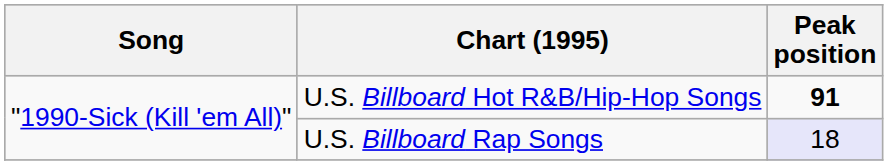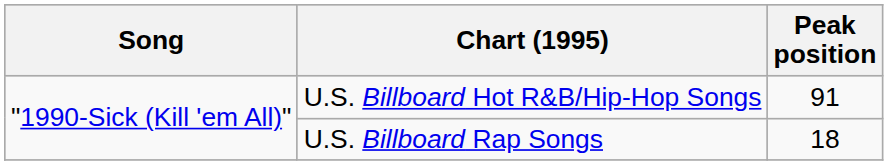(825, 97) bold -> (825, 97) normal
(825, 138) lavender background -> (825, 138) no background
